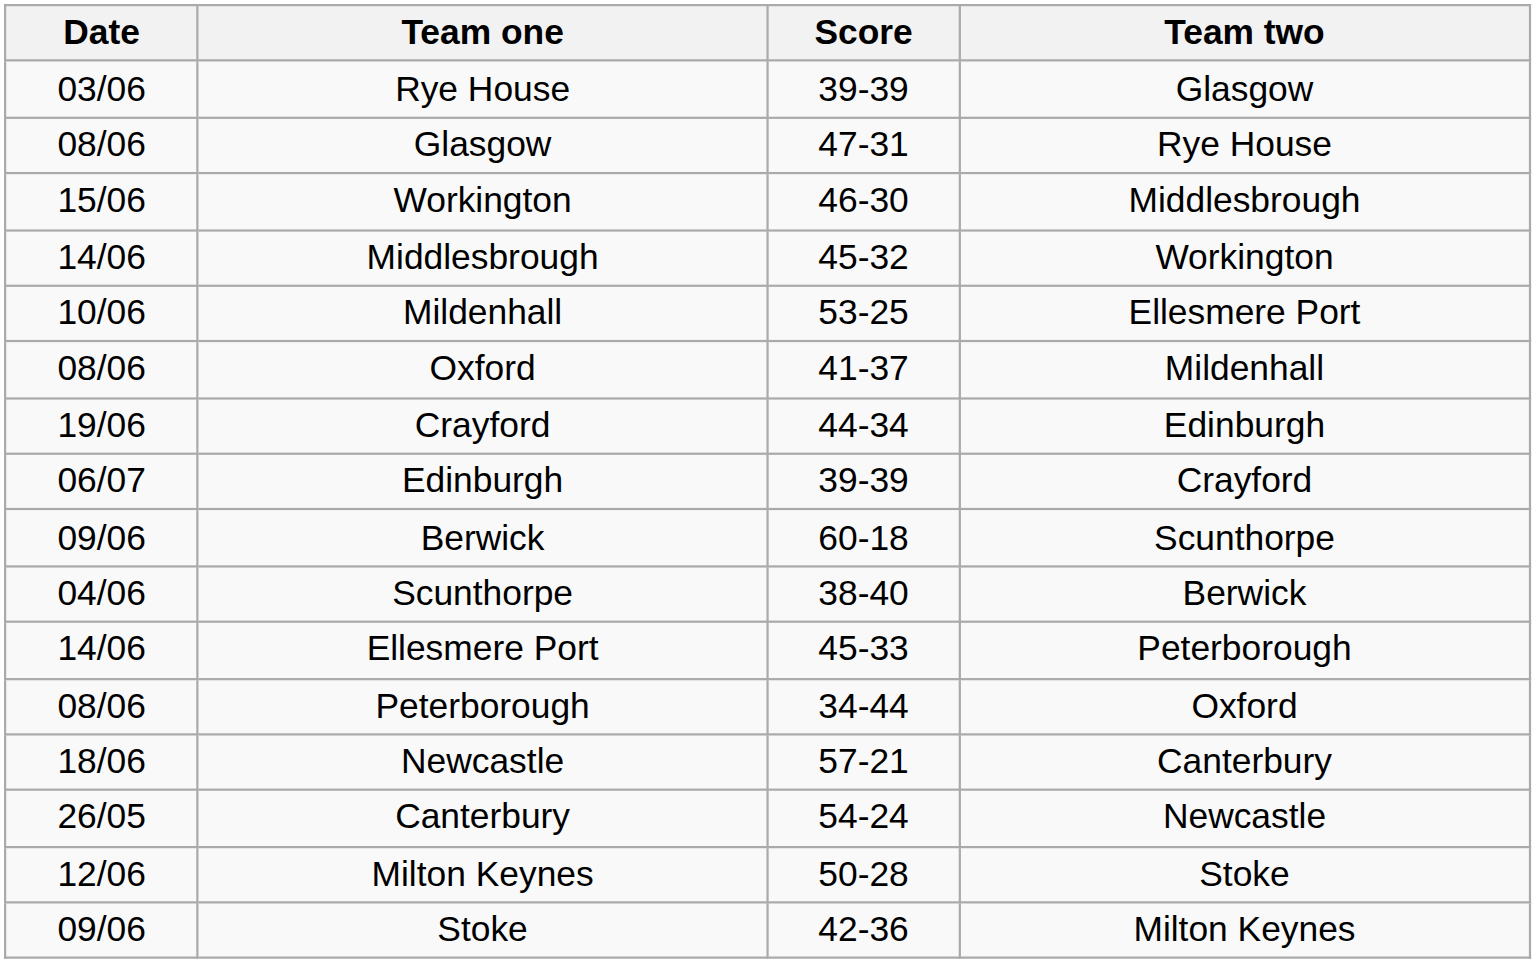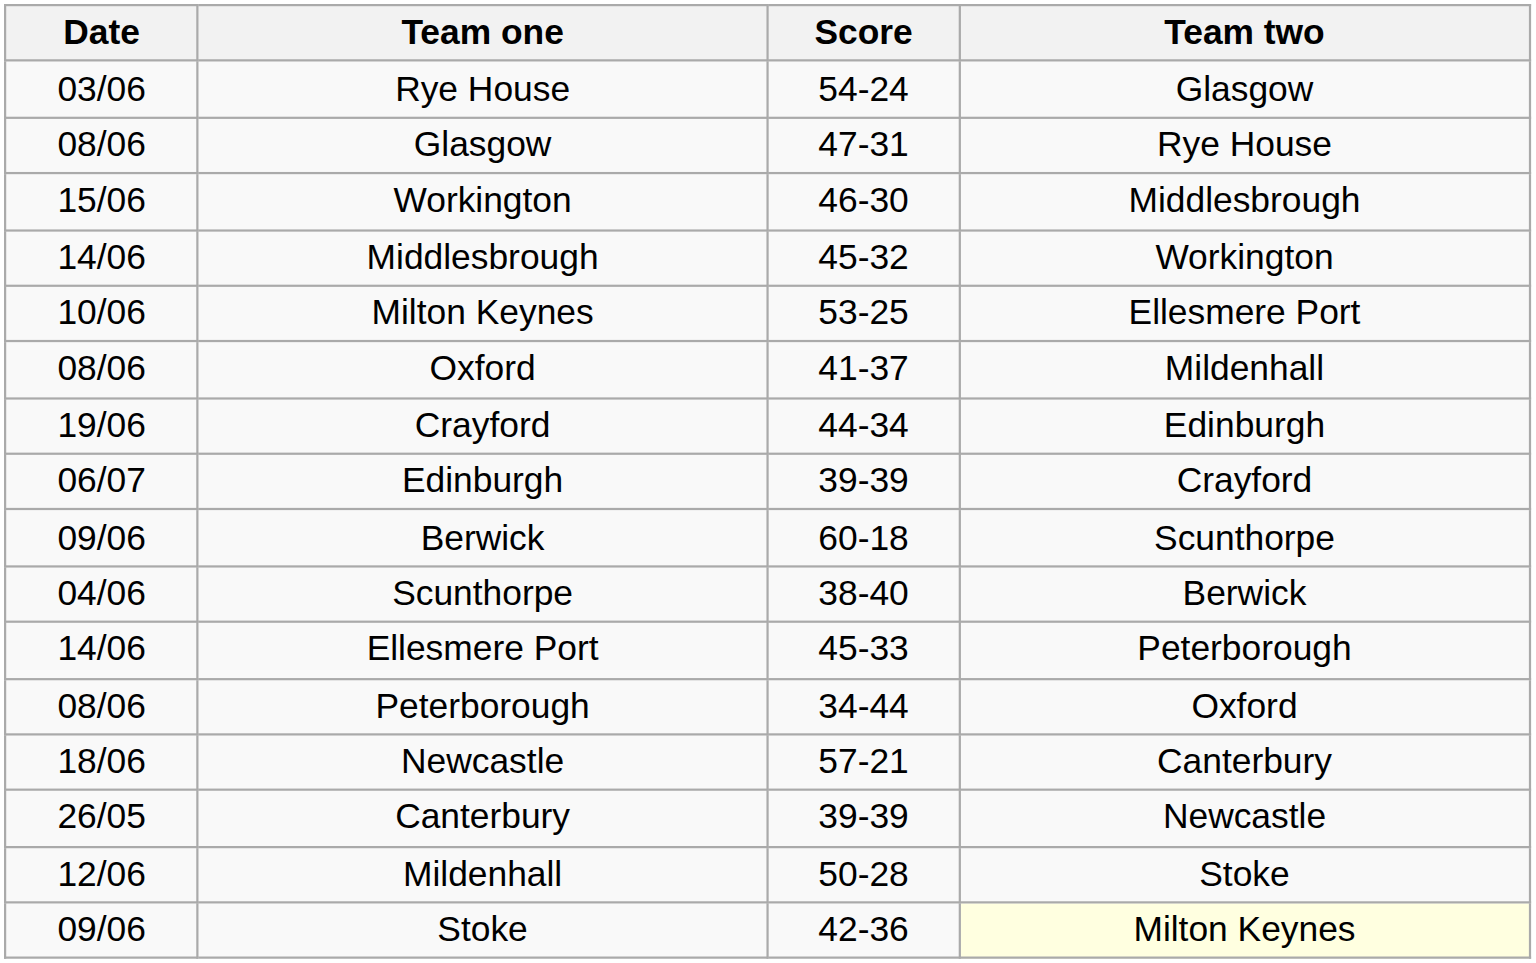(864, 88) 39-39 -> (864, 88) 54-24
(483, 312) Mildenhall -> (483, 312) Milton Keynes
(864, 817) 54-24 -> (864, 817) 39-39
(483, 873) Milton Keynes -> (483, 873) Mildenhall
(1245, 929) no background -> (1245, 929) lightyellow background
